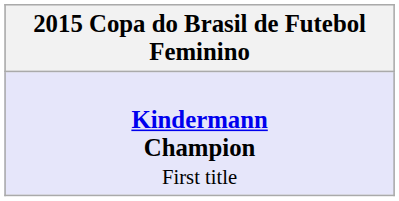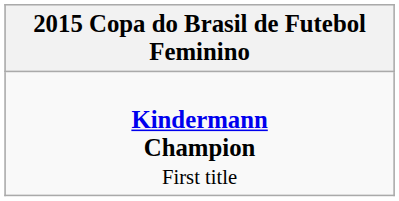(200, 147) lavender background -> (200, 147) no background
